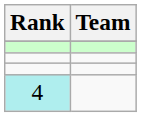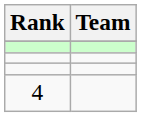(37, 92) paleturquoise background -> (37, 92) no background
